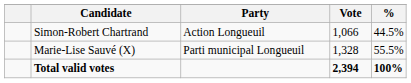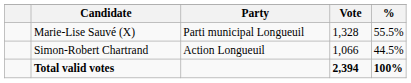rows swapped: (84, 50) <-> (91, 31)
